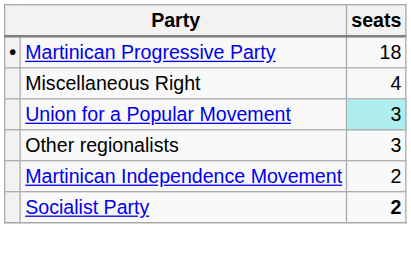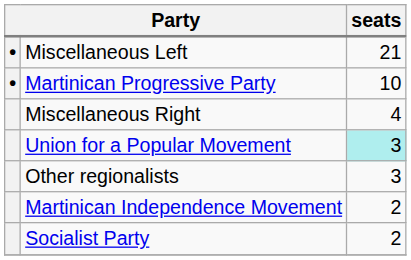+ row: (106, 53)
(390, 53) 18 -> (390, 84) 10
(396, 208) bold -> (396, 239) normal
